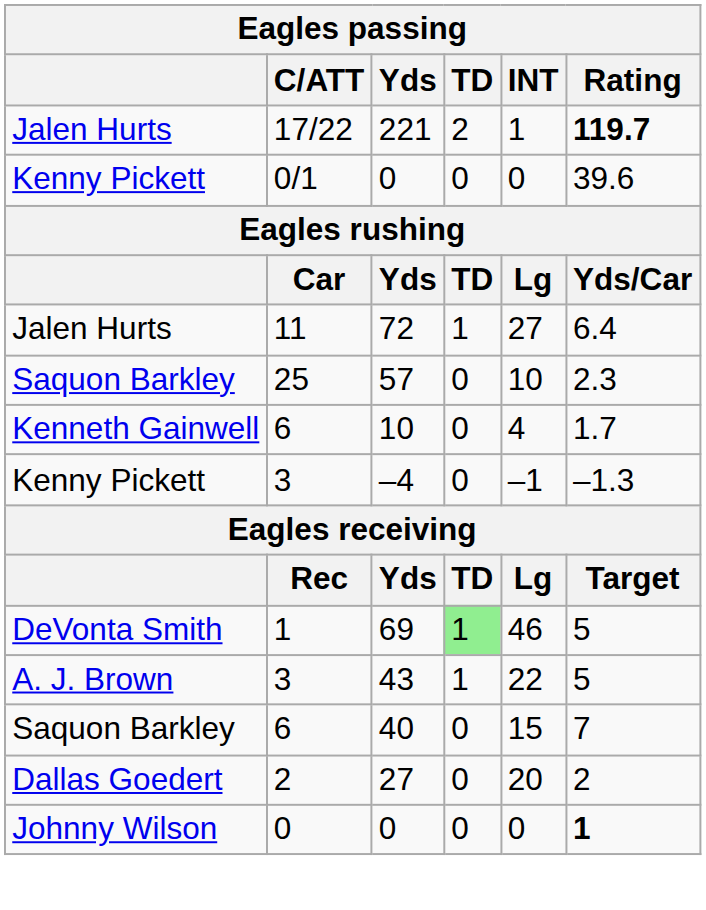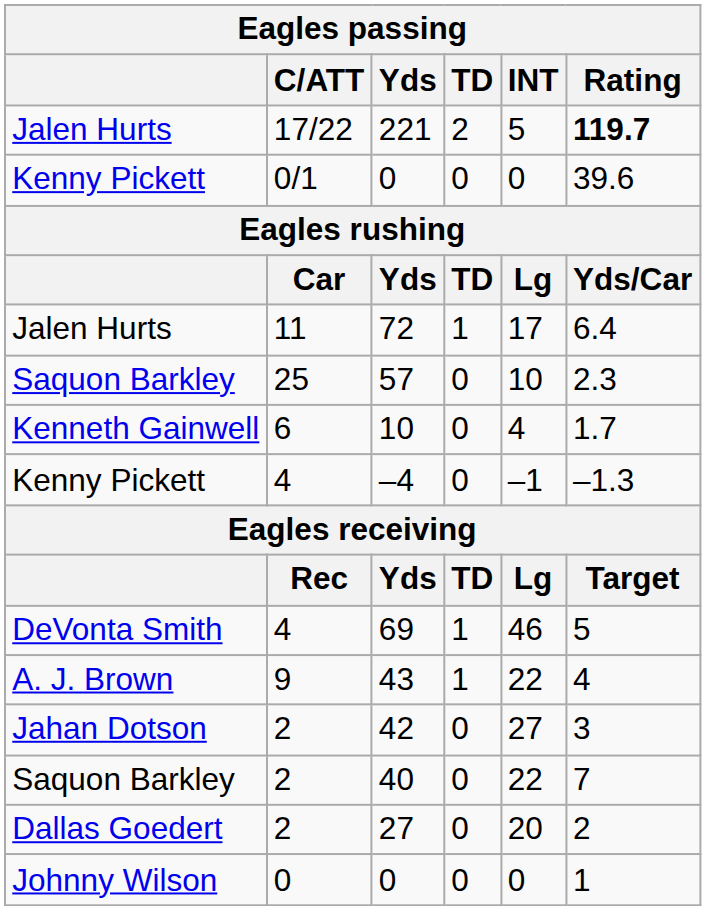(517, 129) 1 -> (517, 129) 5
(525, 329) 27 -> (525, 329) 17
(283, 479) 3 -> (283, 479) 4
(283, 629) 1 -> (283, 629) 4
(460, 629) lightgreen background -> (460, 629) no background
(283, 679) 3 -> (283, 679) 9
(582, 679) 5 -> (582, 679) 4
+ row: (110, 729)
(283, 729) 6 -> (283, 779) 2
(525, 729) 15 -> (525, 779) 22
(582, 829) bold -> (582, 879) normal
